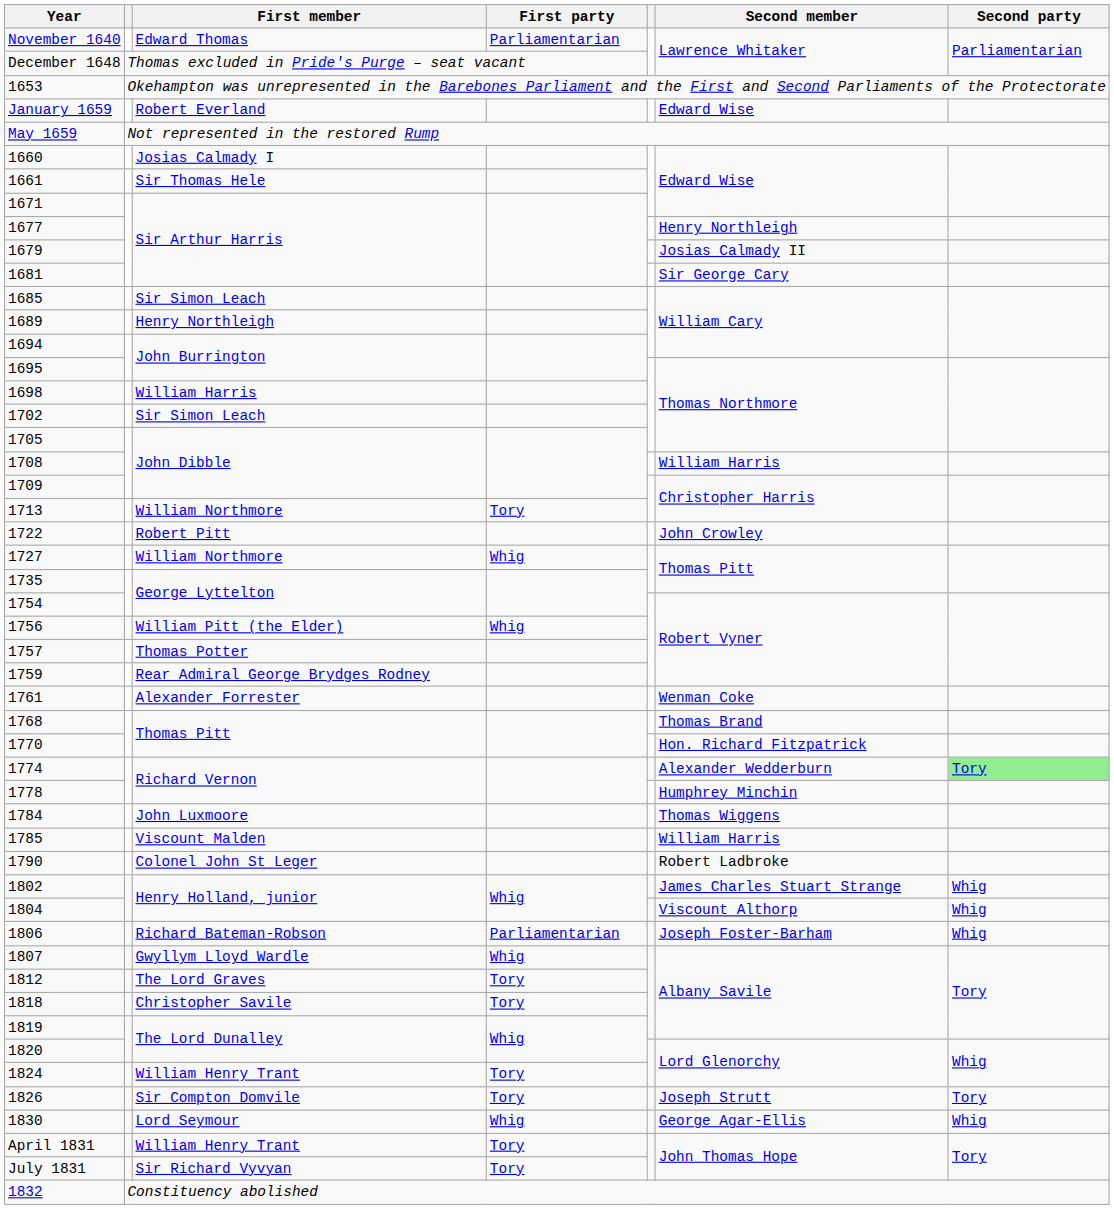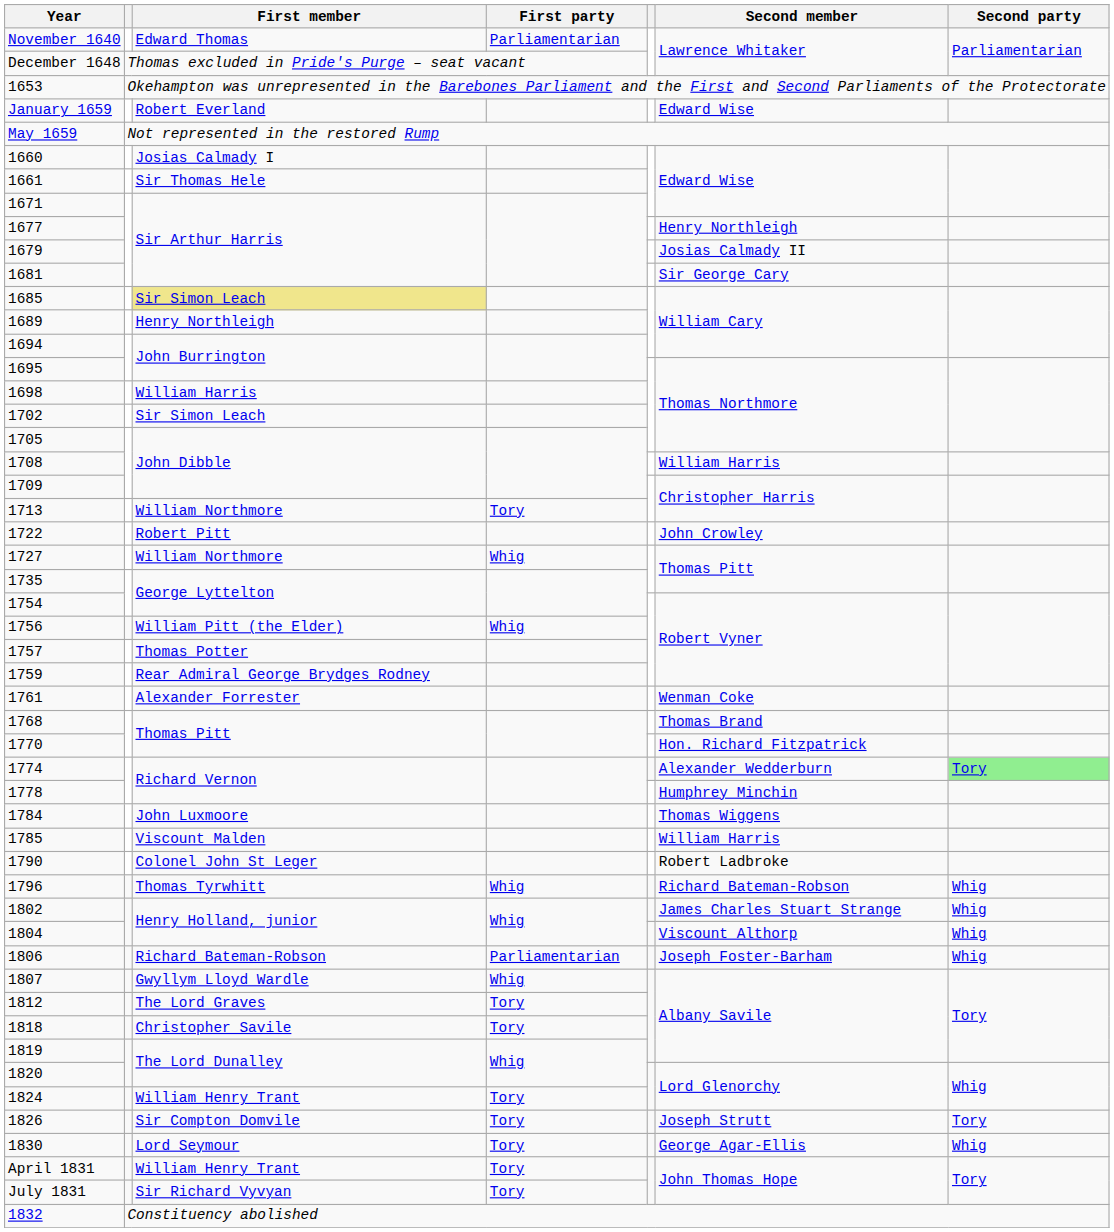(200, 299) no background -> (200, 299) khaki background
+ row: (25, 886)
(507, 1122) Whig -> (507, 1145) Tory
